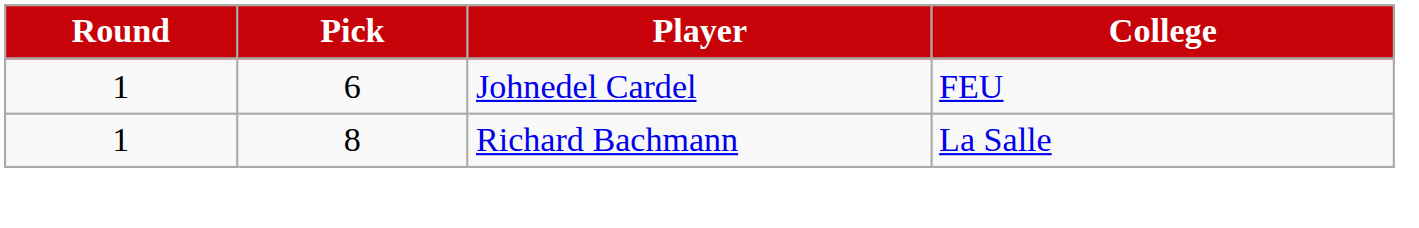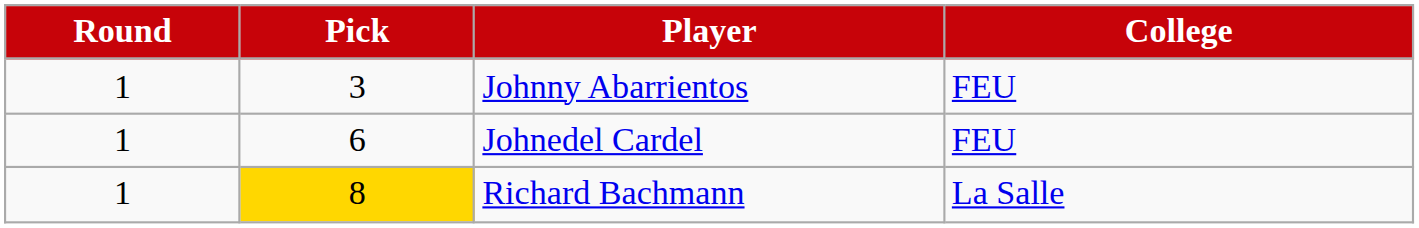+ row: (615, 85)
(352, 139) no background -> (357, 193) gold background
